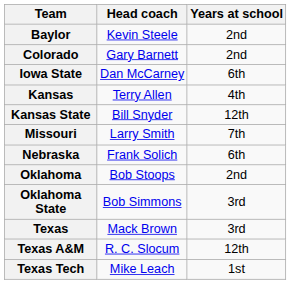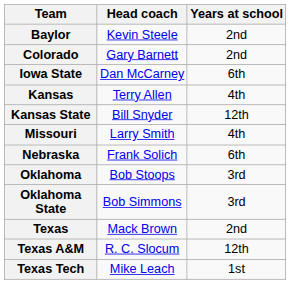(237, 134) 7th -> (237, 134) 4th
(237, 174) 2nd -> (237, 174) 3rd
(237, 229) 3rd -> (237, 229) 2nd
